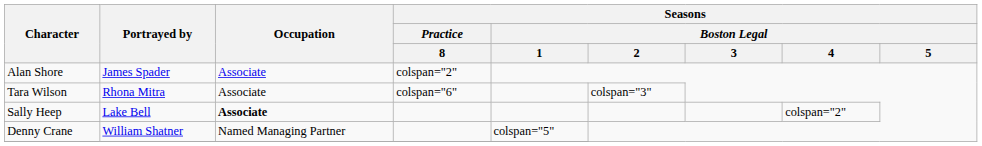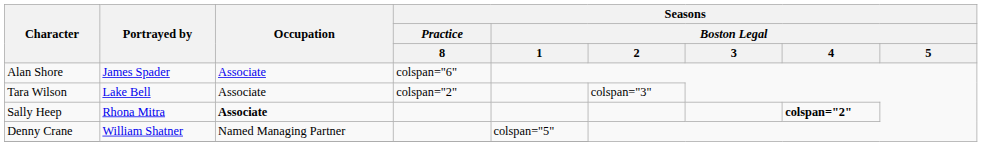(427, 72) colspan="2" -> (427, 72) colspan="6"
(134, 92) Rhona Mitra -> (127, 92) Lake Bell
(427, 92) colspan="6" -> (427, 92) colspan="2"
(127, 111) Lake Bell -> (134, 111) Rhona Mitra
(816, 111) normal -> (819, 111) bold
